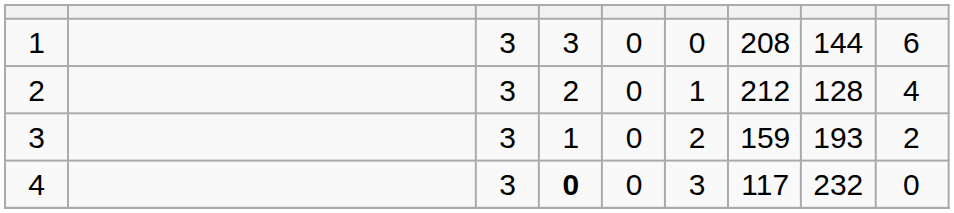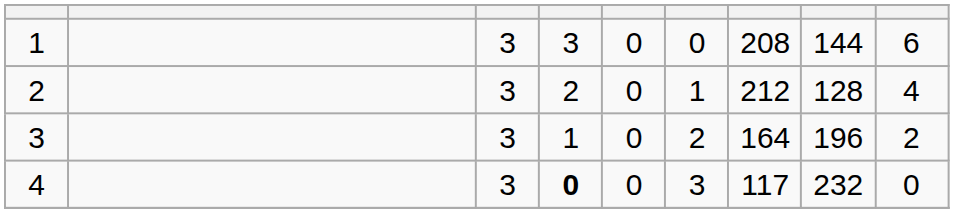(765, 138) 159 -> (765, 138) 164
(838, 138) 193 -> (838, 138) 196
